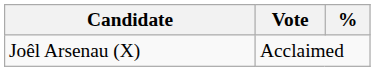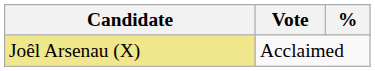(75, 50) no background -> (75, 50) khaki background
